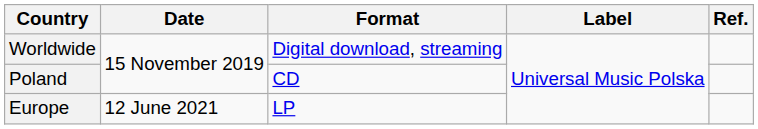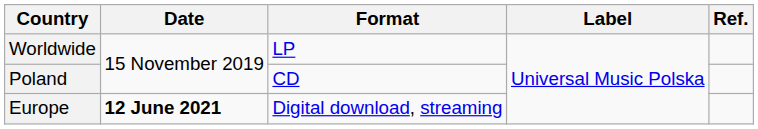(387, 49) Digital download, streaming -> (284, 49) LP
(161, 108) normal -> (163, 108) bold
(284, 108) LP -> (387, 108) Digital download, streaming
